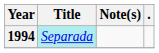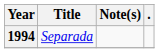(67, 36) paleturquoise background -> (67, 36) no background
